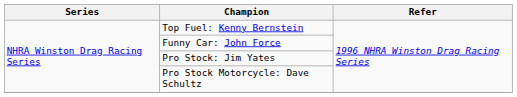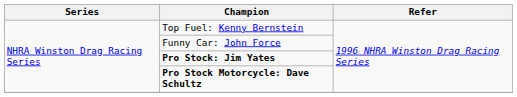(219, 58) normal -> (219, 58) bold
(236, 79) normal -> (236, 79) bold
